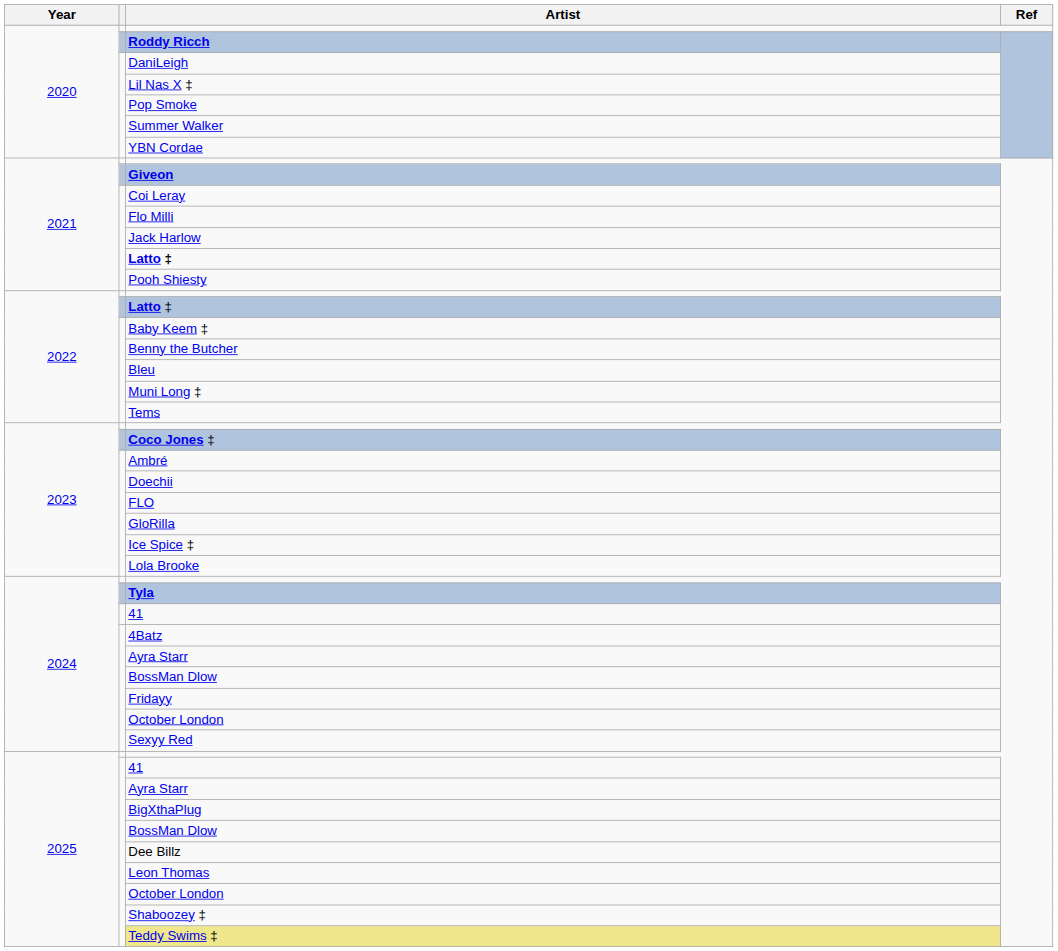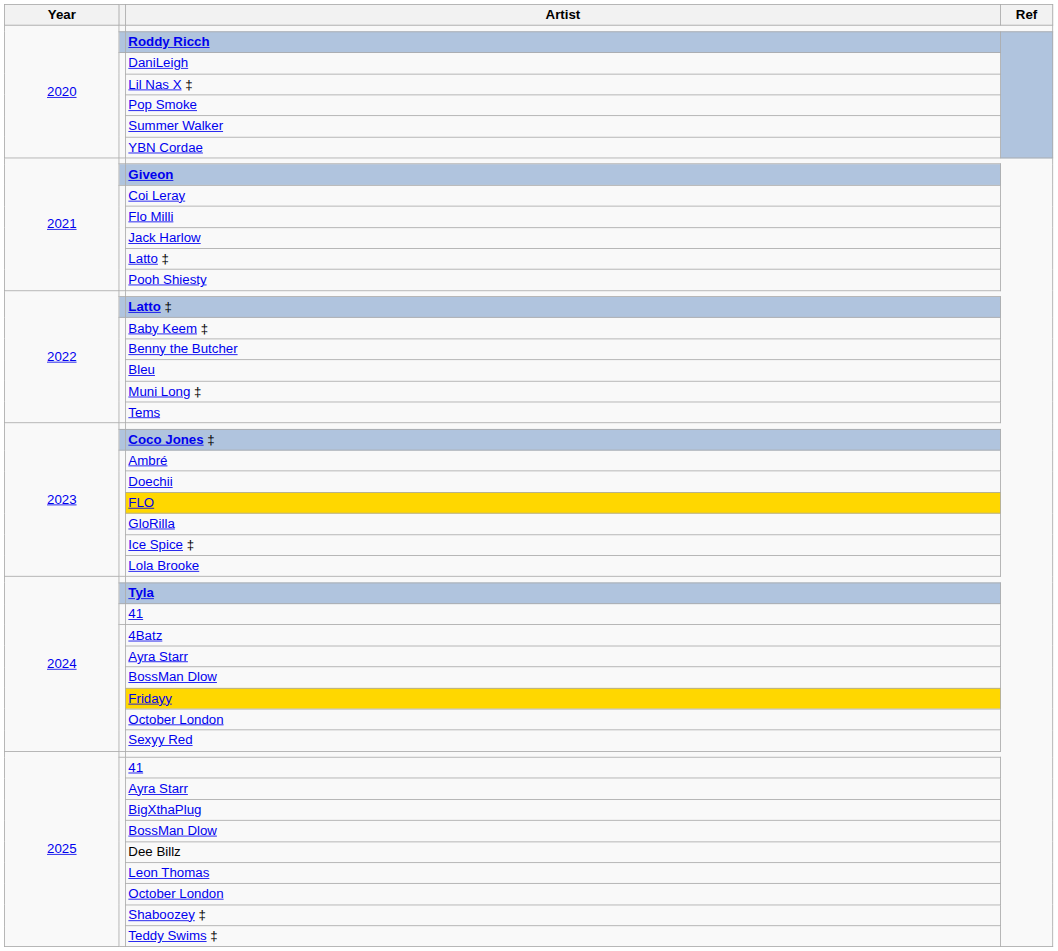(150, 258) bold -> (149, 258) normal
(141, 502) no background -> (141, 502) gold background
(150, 698) no background -> (150, 698) gold background
(173, 936) khaki background -> (173, 936) no background
